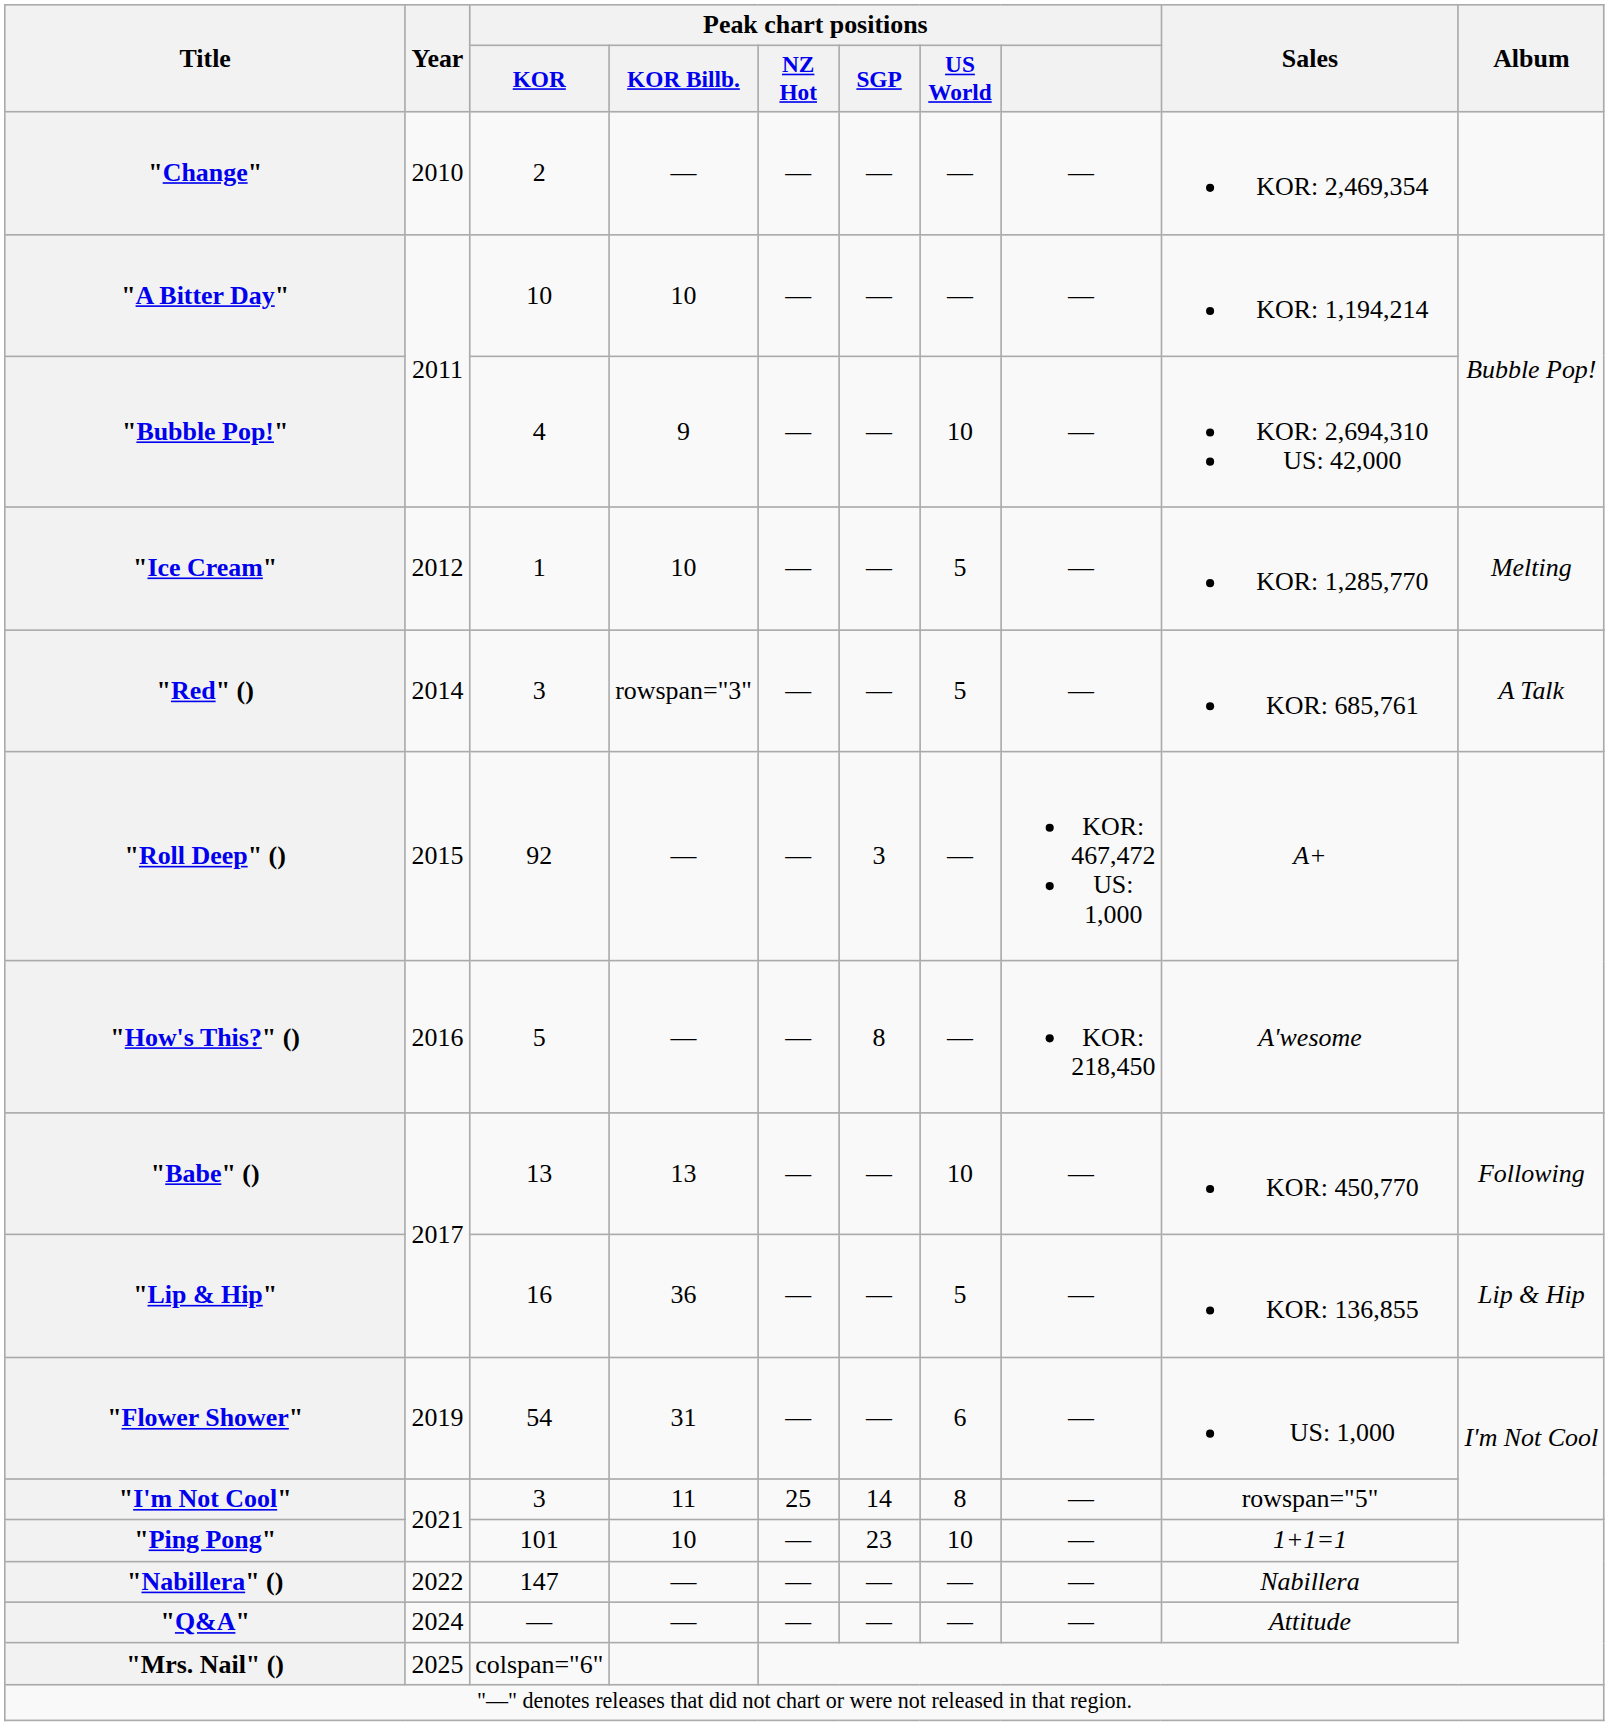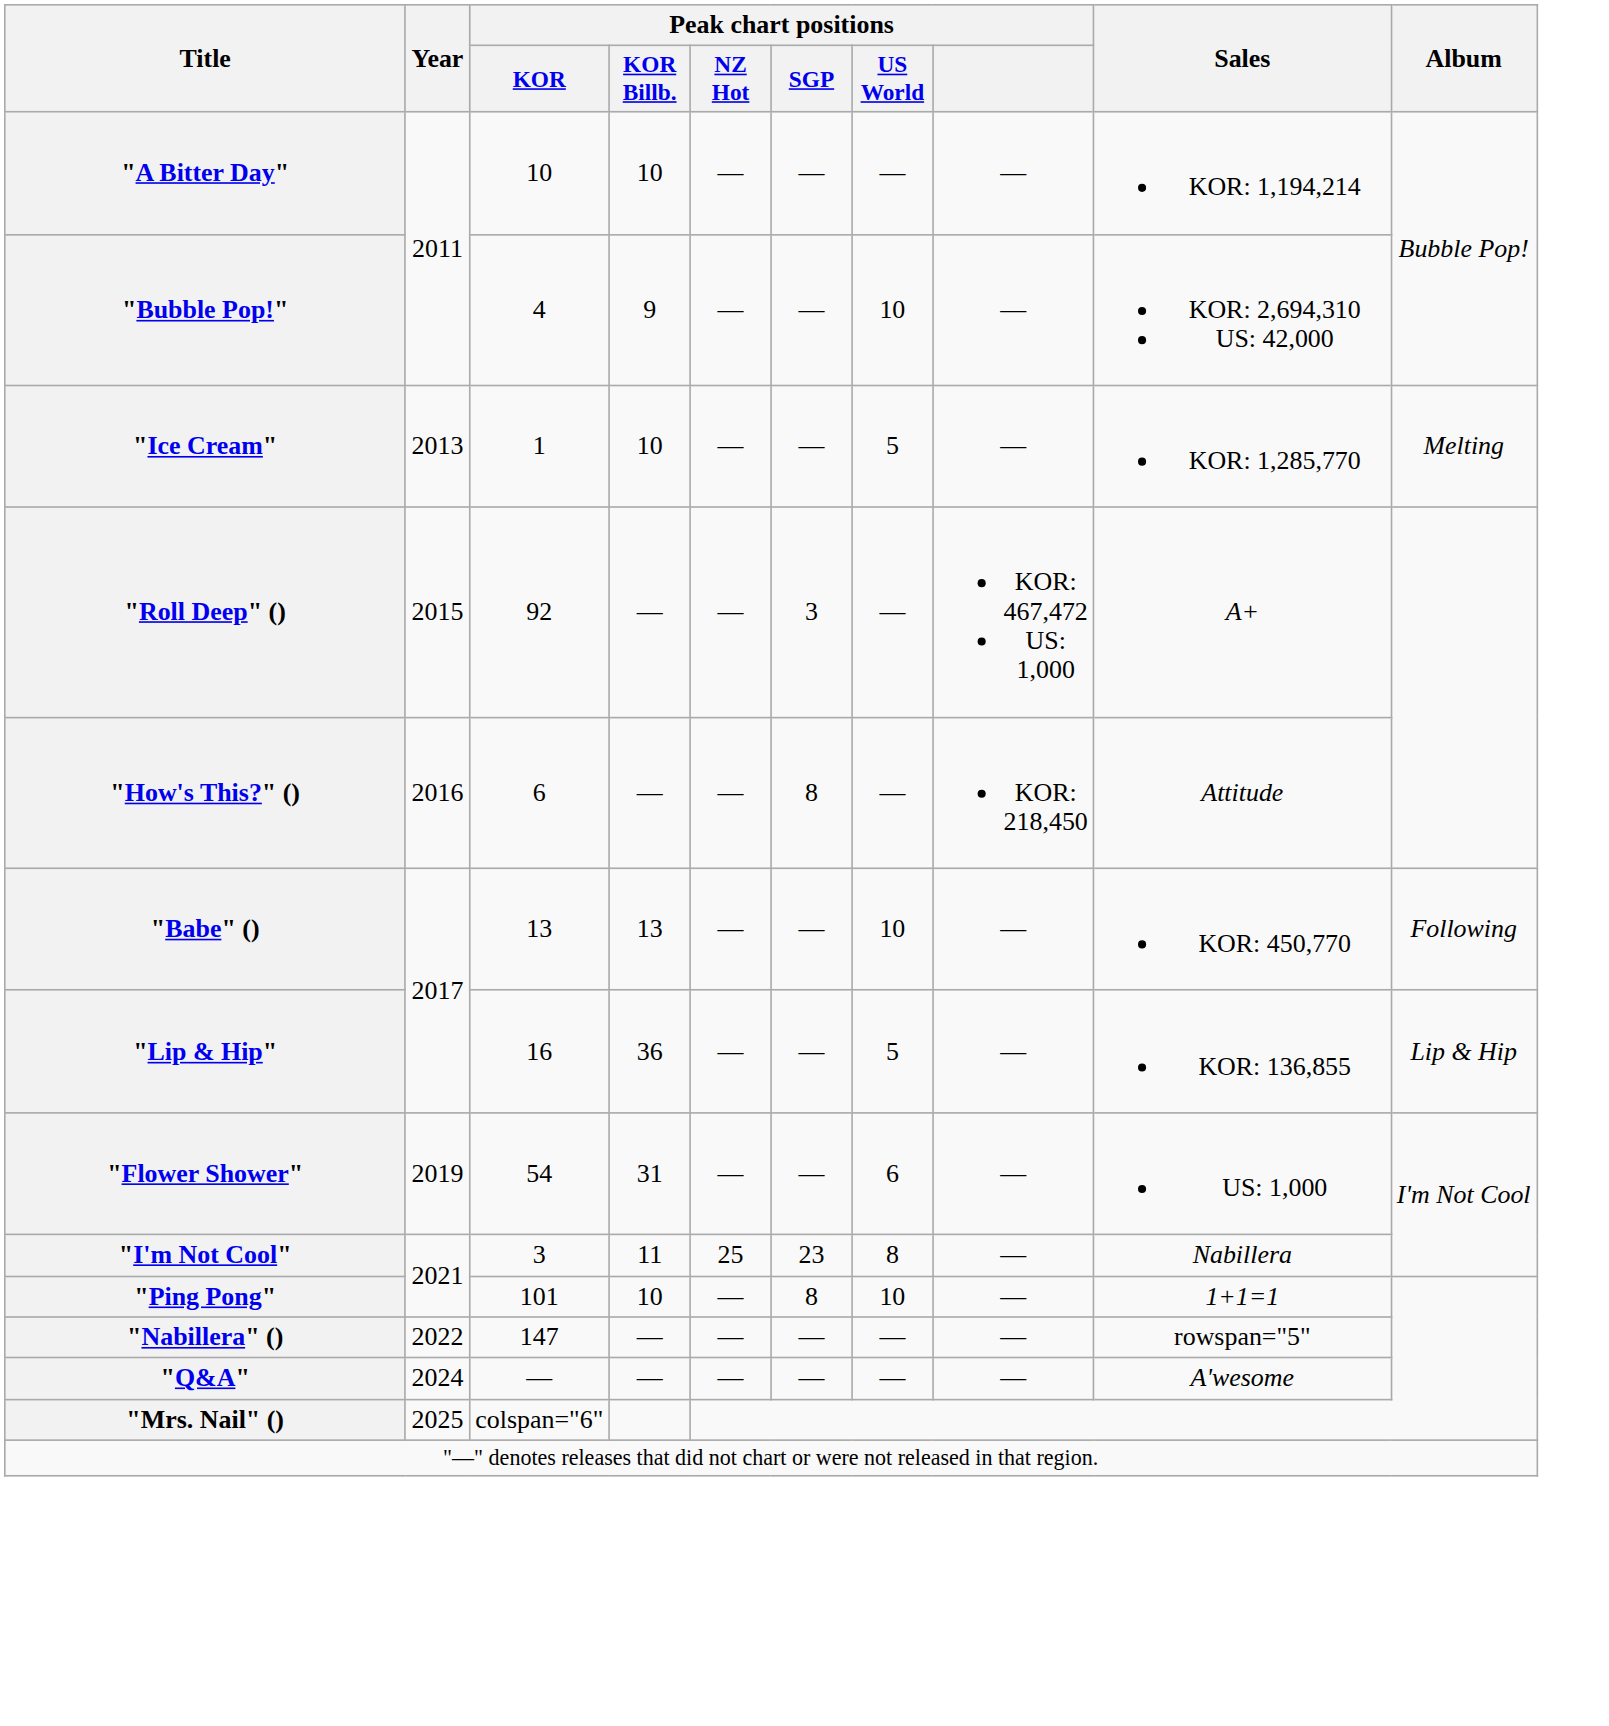- row: (205, 172)
(437, 568) 2012 -> (437, 446) 2013
- row: (205, 690)
(539, 1036) 5 -> (539, 792) 6
(1310, 1036) A'wesome -> (1242, 792) Attitude
(879, 1499) 14 -> (811, 1254) 23
(1310, 1499) rowspan="5" -> (1242, 1254) Nabillera
(879, 1540) 23 -> (811, 1295) 8
(1310, 1581) Nabillera -> (1242, 1337) rowspan="5"
(1310, 1622) Attitude -> (1242, 1378) A'wesome
